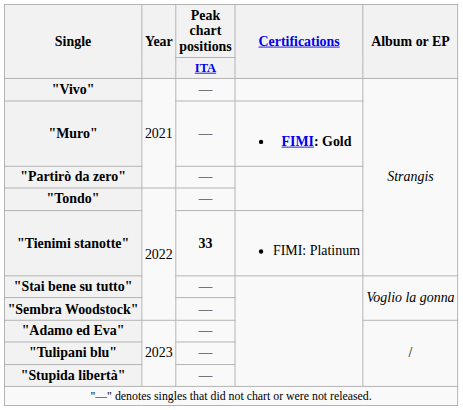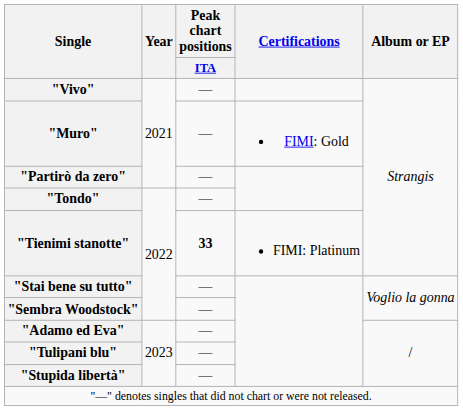(299, 141) bold -> (299, 141) normal
